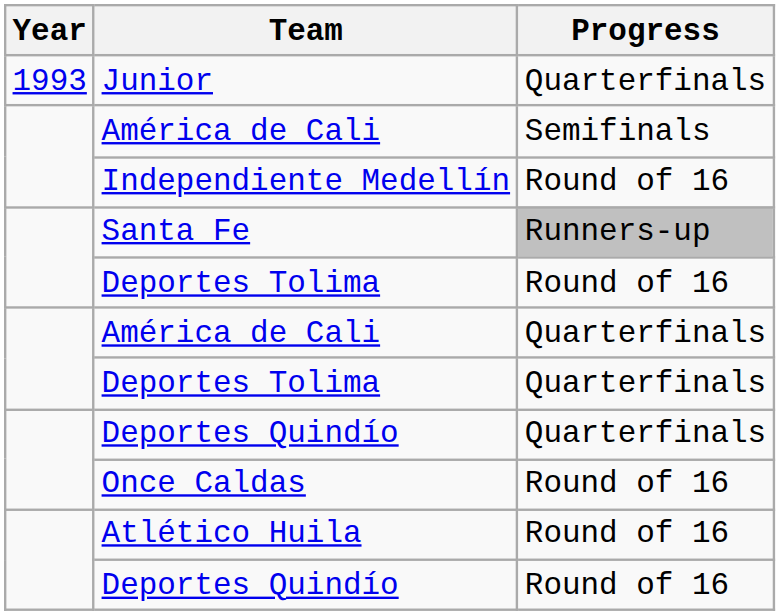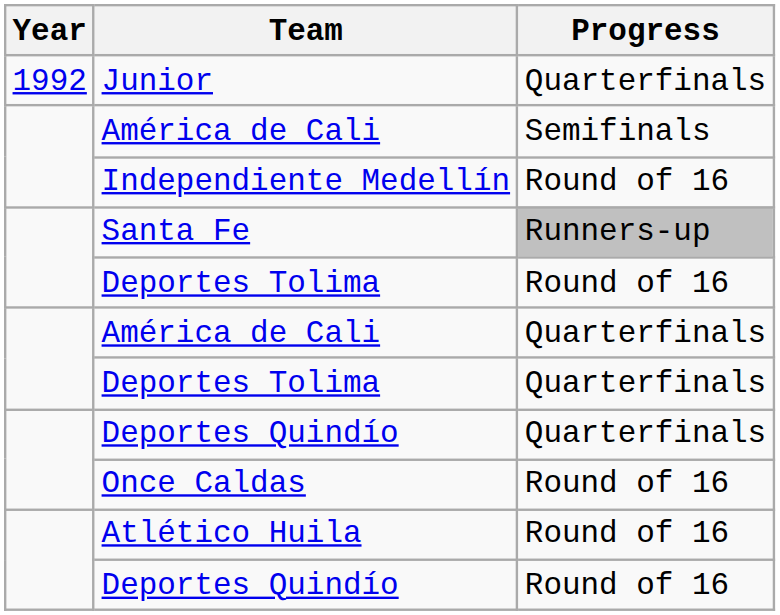(50, 81) 1993 -> (50, 81) 1992
